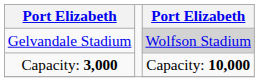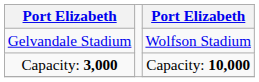(198, 40) lightgrey background -> (198, 40) no background
